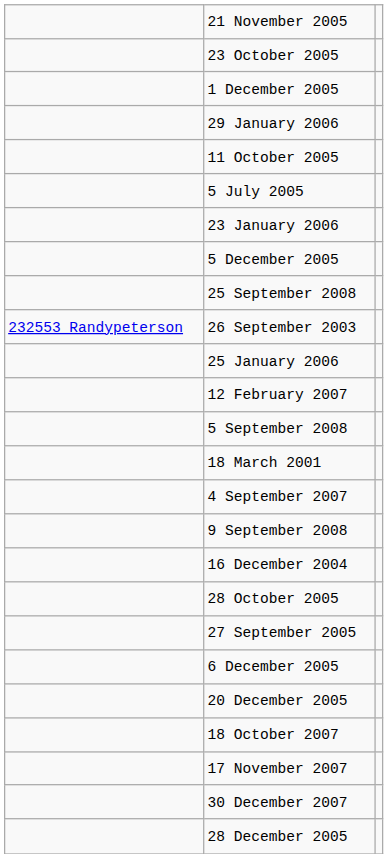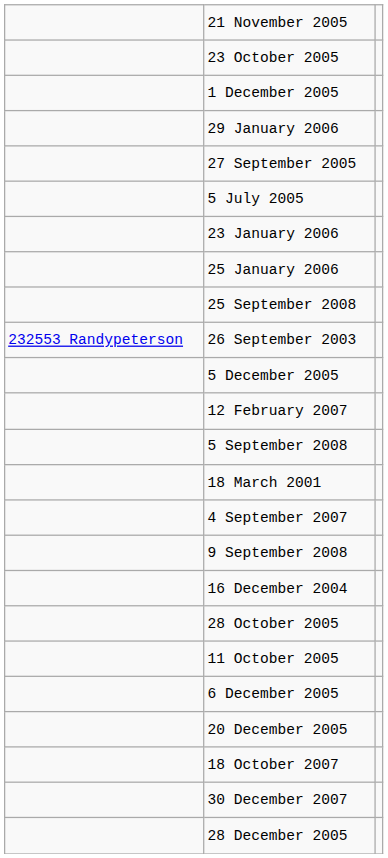rows swapped: (282, 632) <-> (273, 157)
rows swapped: (273, 361) <-> (273, 259)
- row: (277, 768)
